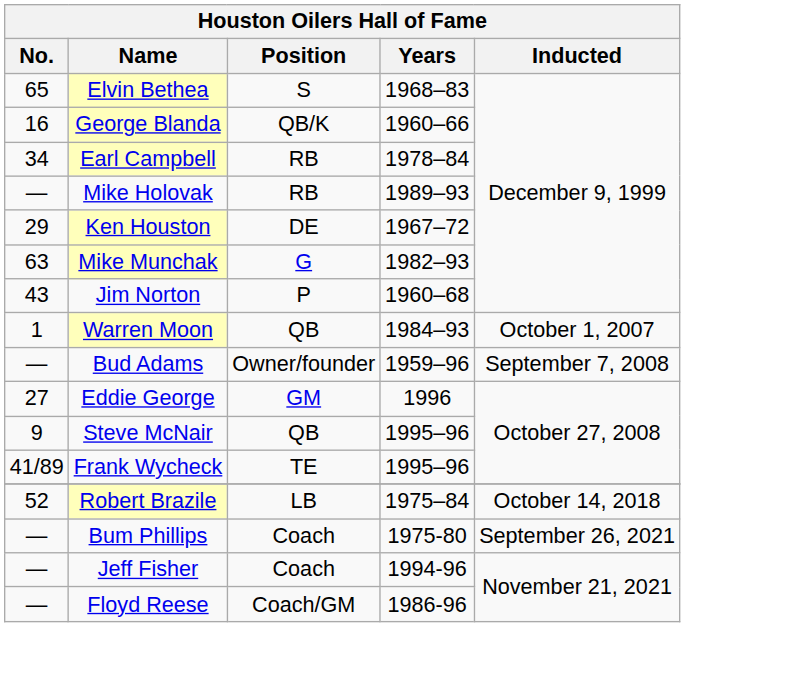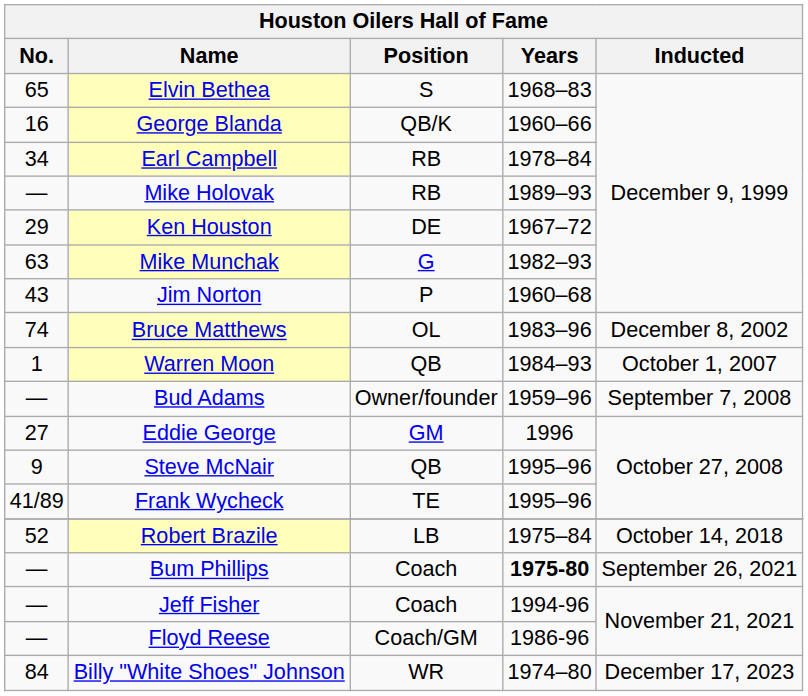+ row: (209, 329)
(427, 535) normal -> (550, 569) bold
+ row: (209, 672)
